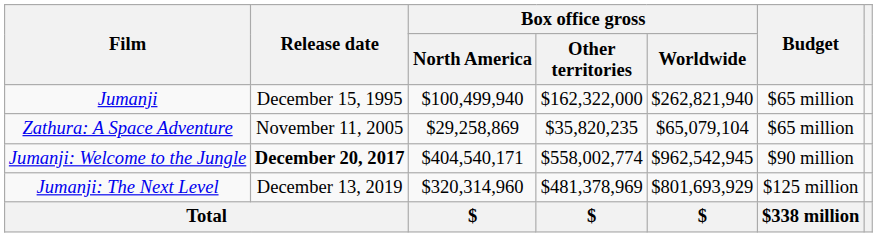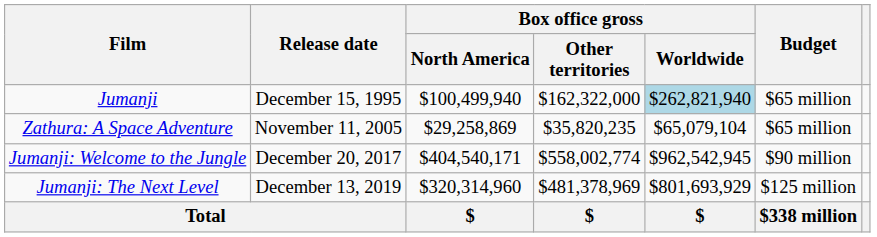(702, 98) no background -> (700, 98) lightblue background
(330, 157) bold -> (328, 157) normal
